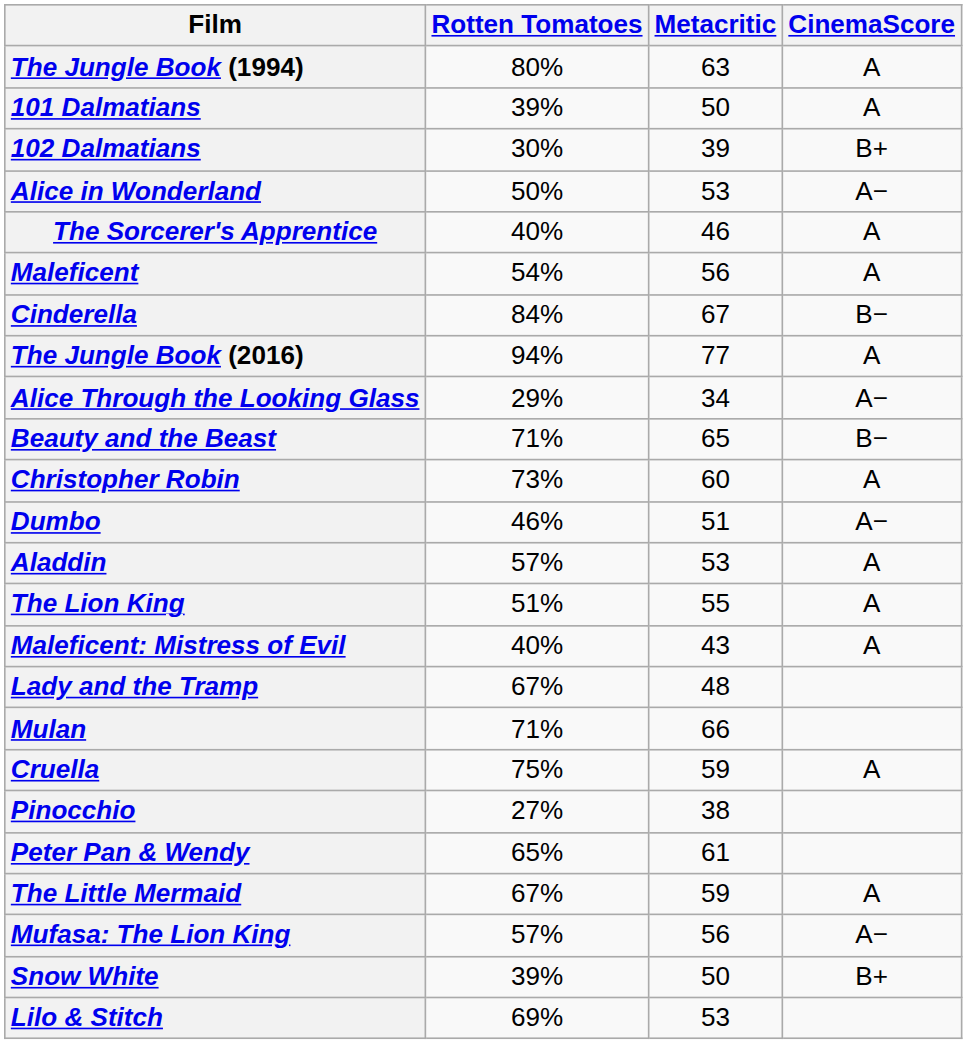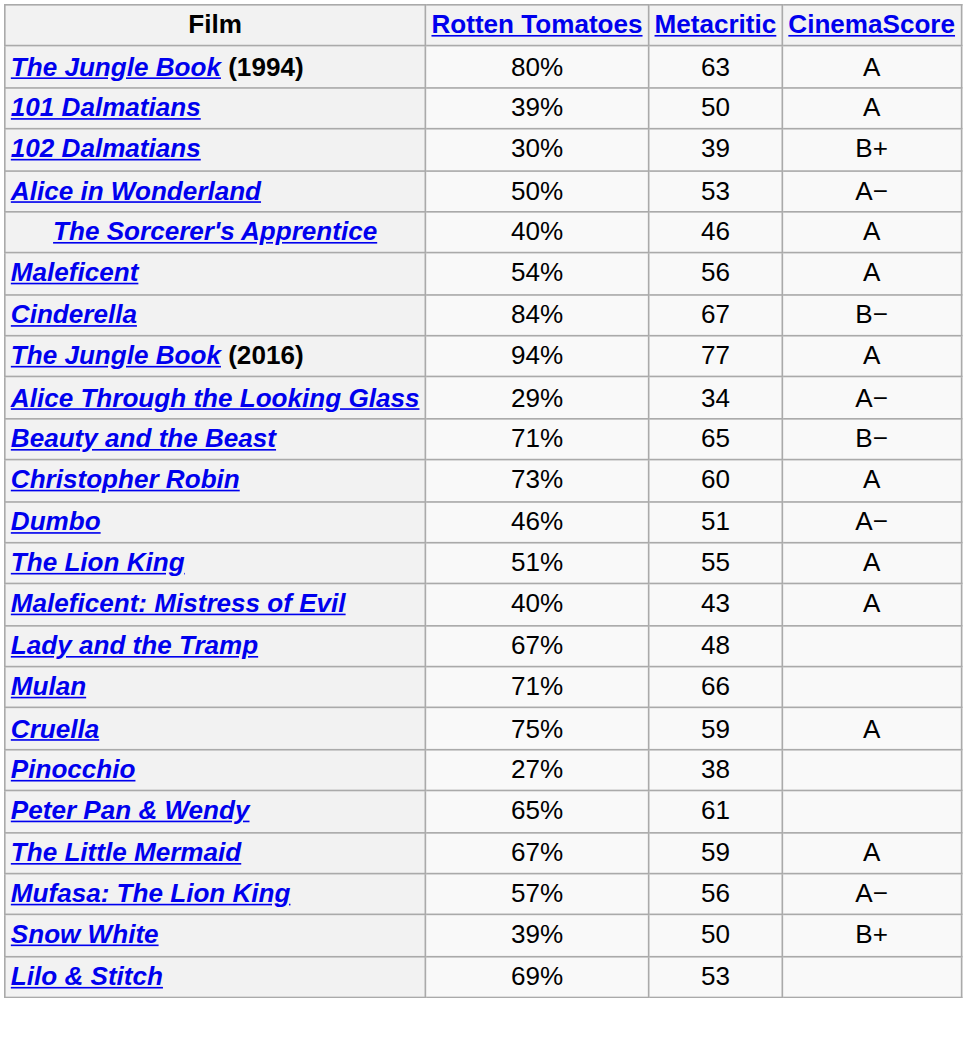- row: (59, 562)
